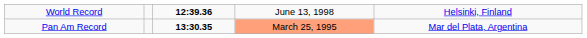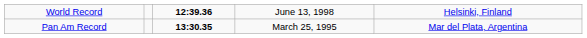(304, 27) lightsalmon background -> (304, 27) no background
